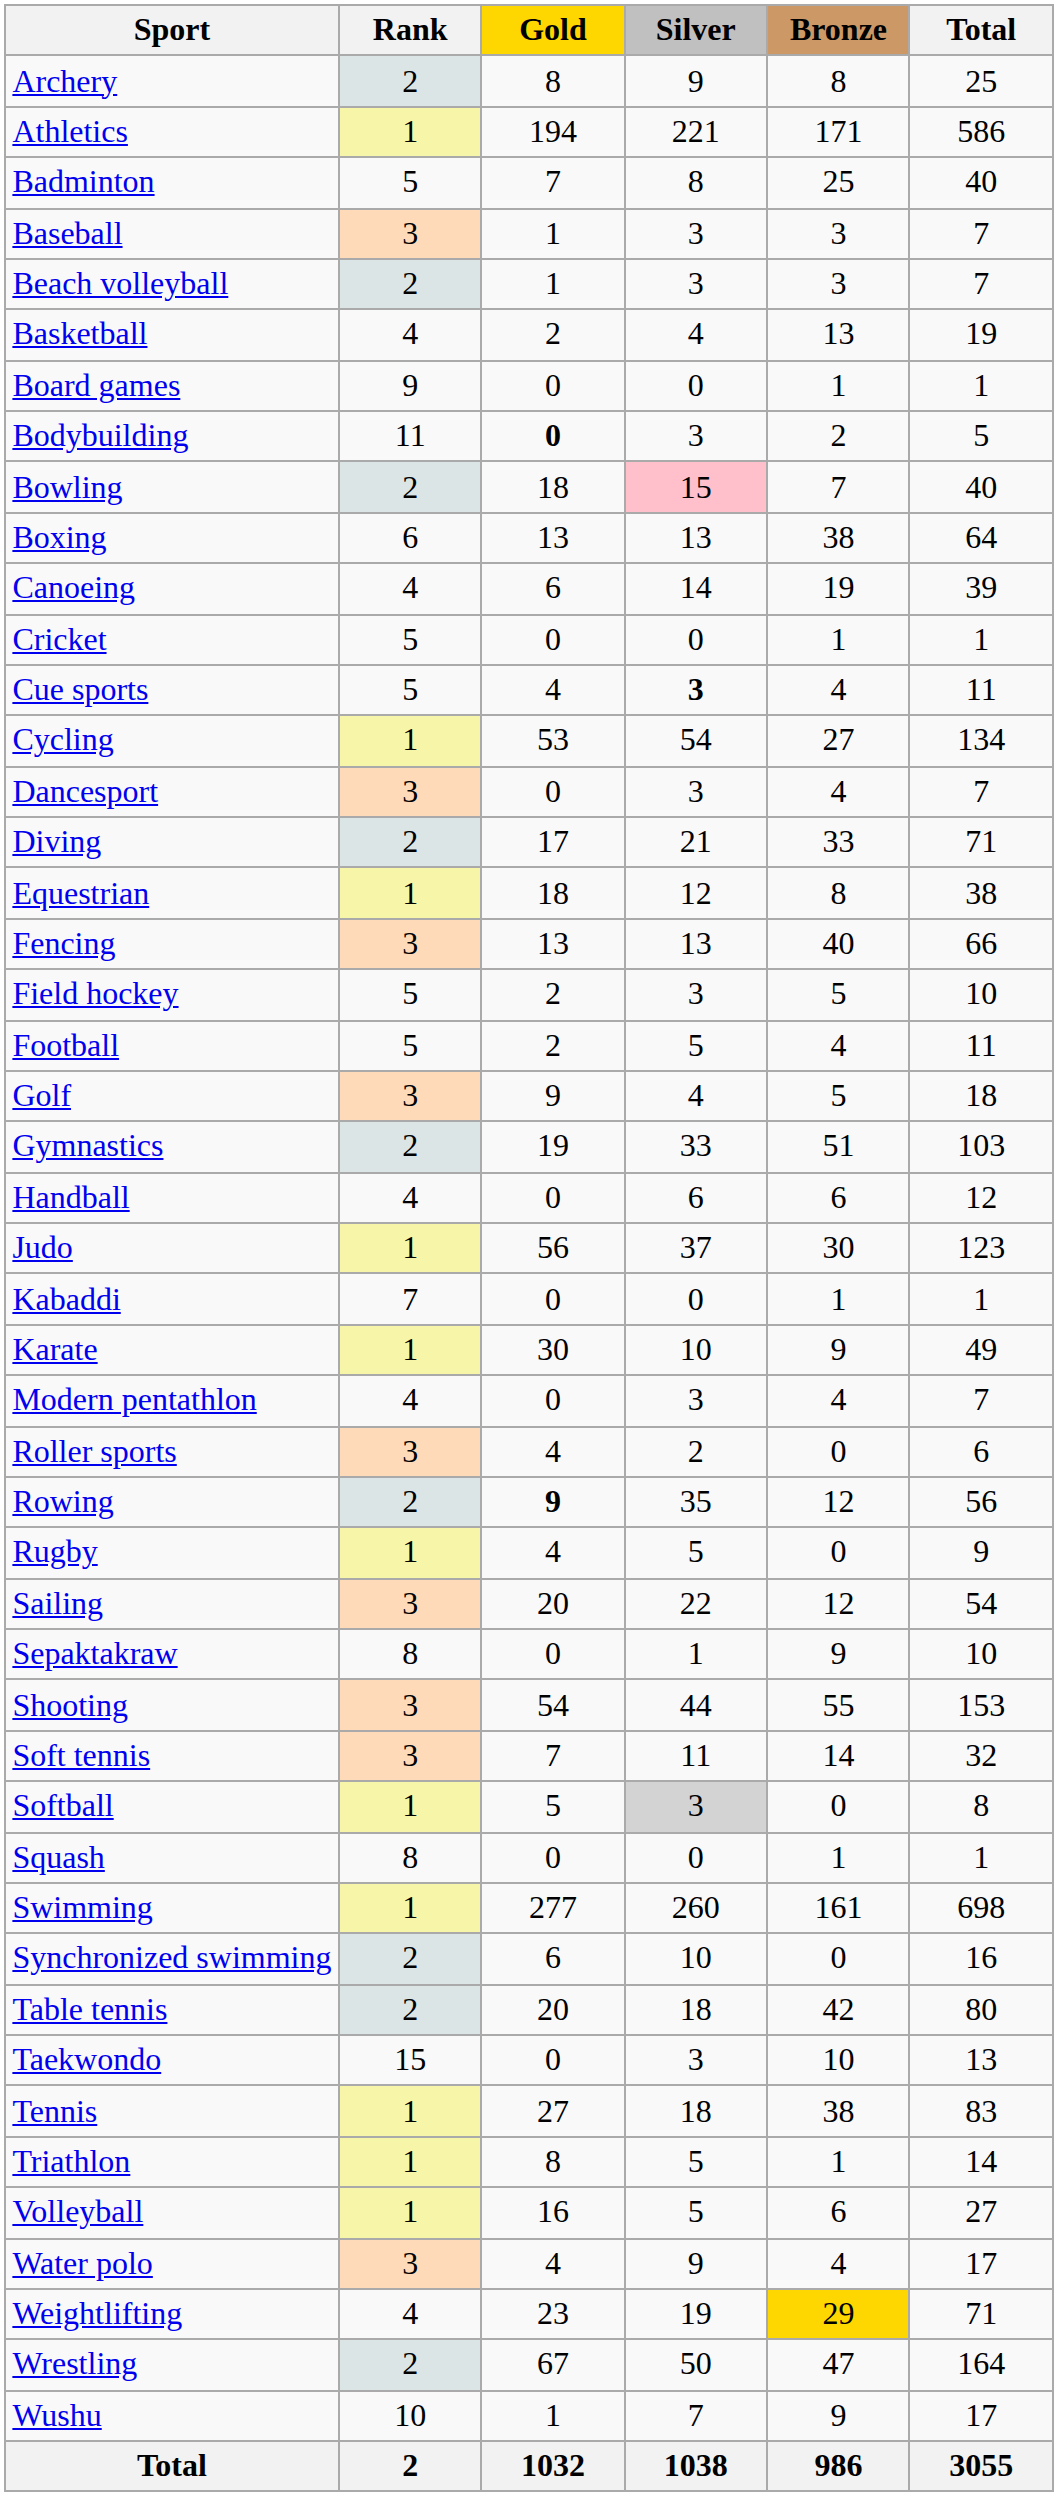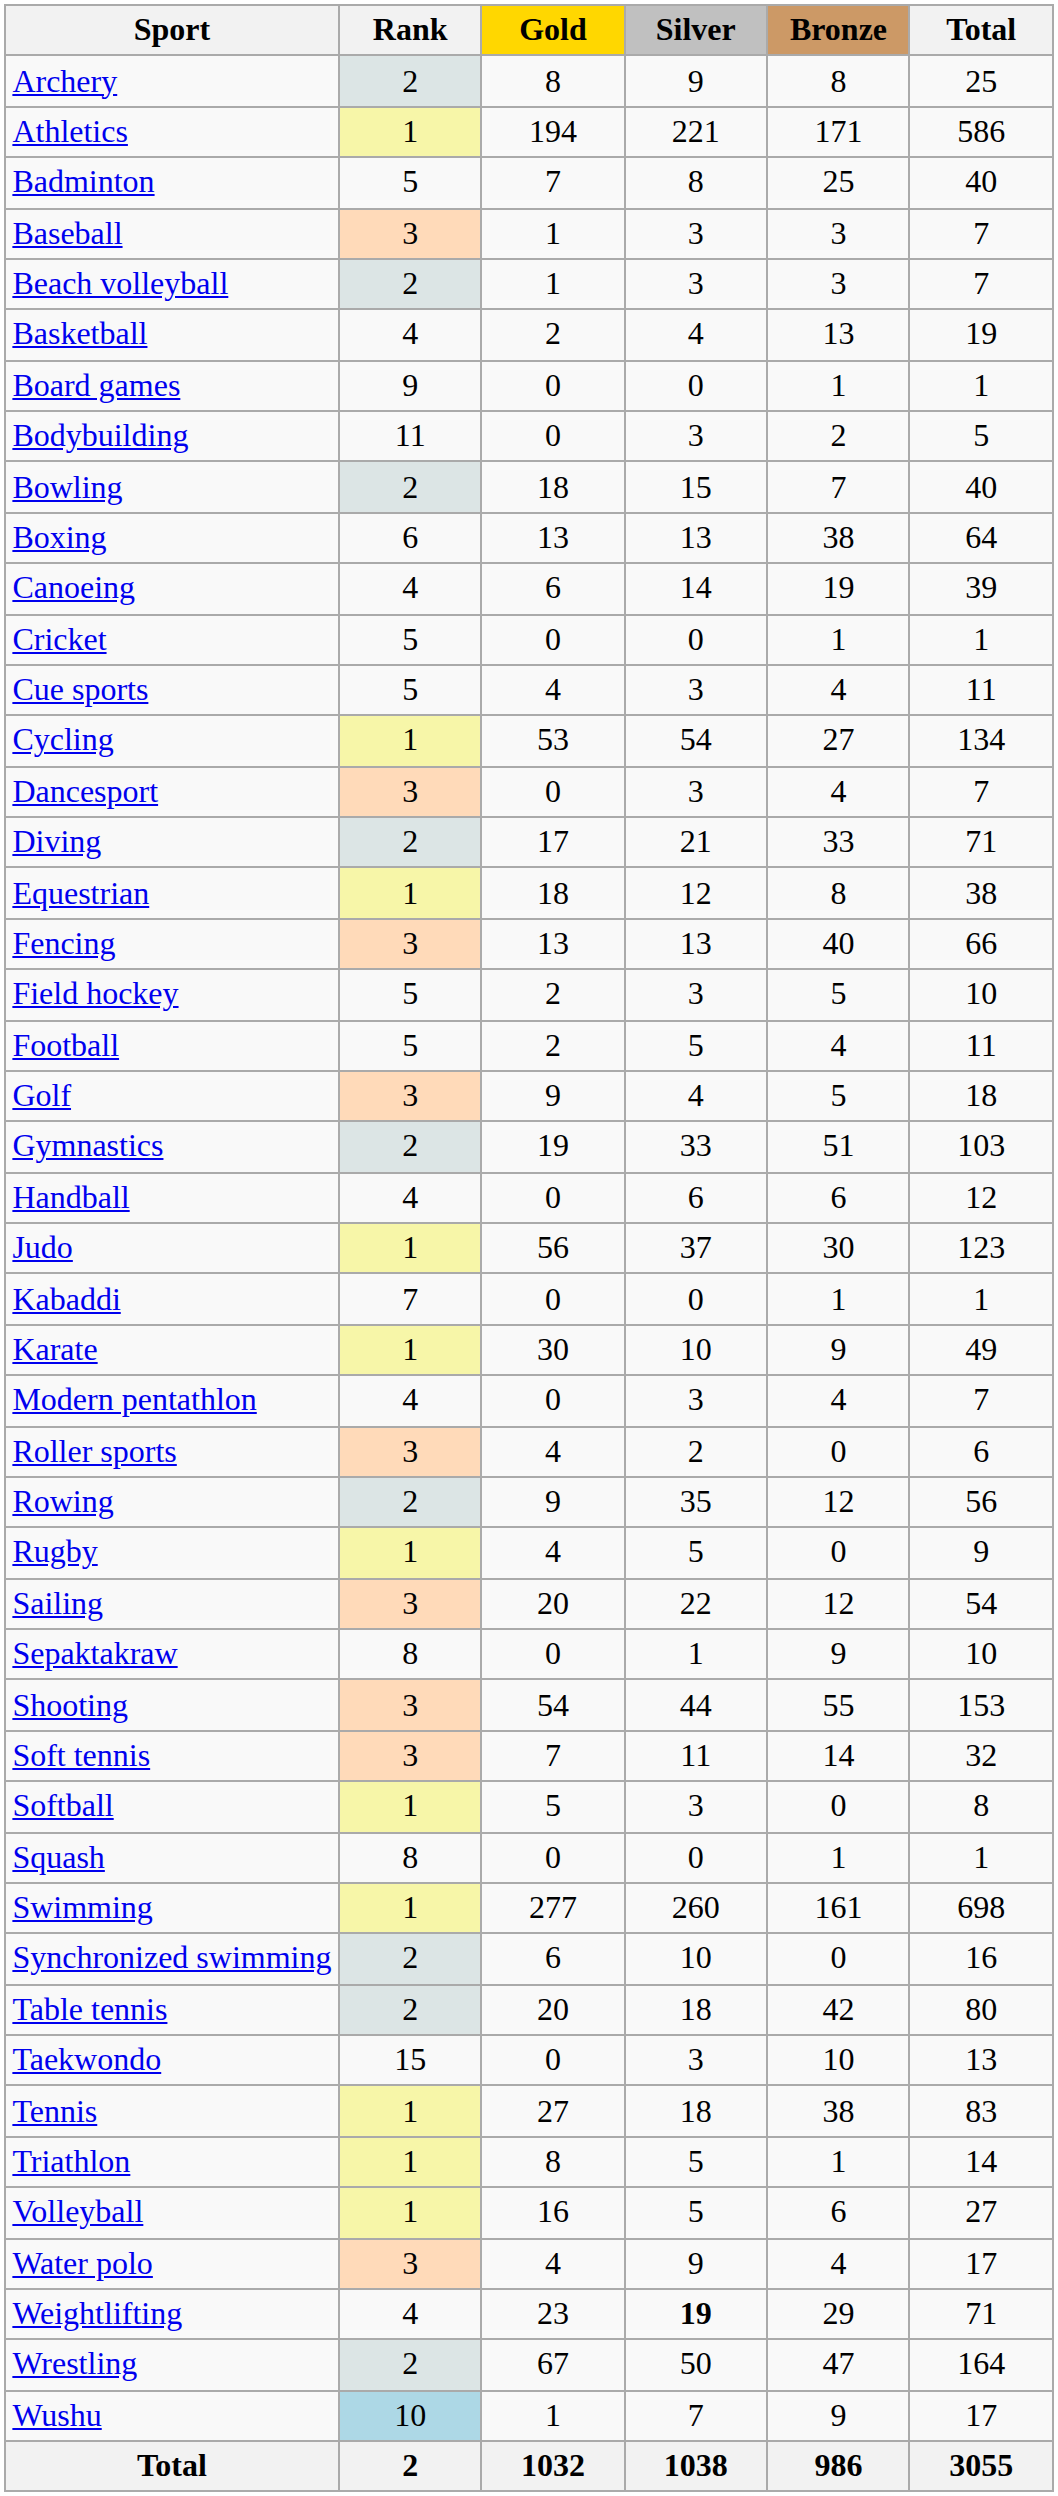(553, 435) bold -> (553, 435) normal
(696, 486) pink background -> (696, 486) no background
(696, 689) bold -> (696, 689) normal
(553, 1501) bold -> (553, 1501) normal
(696, 1806) lightgrey background -> (696, 1806) no background
(696, 2313) normal -> (696, 2313) bold
(838, 2313) gold background -> (838, 2313) no background
(410, 2415) no background -> (410, 2415) lightblue background
